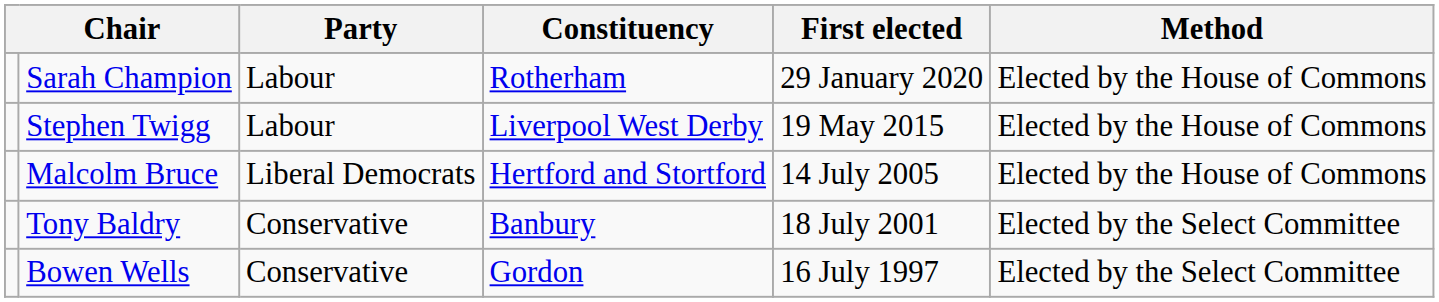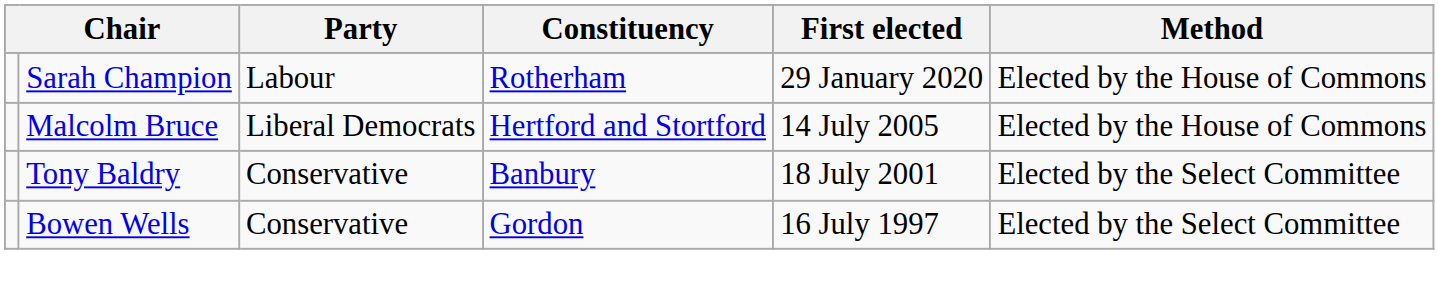- row: (118, 126)
